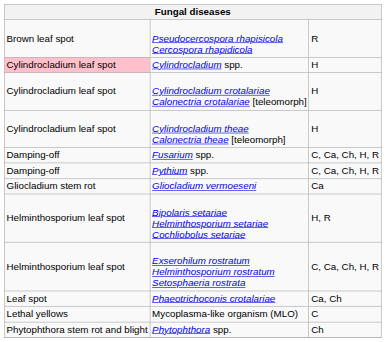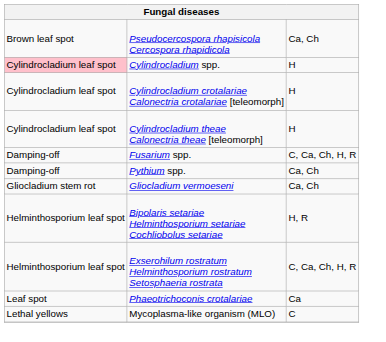(315, 38) R -> (304, 38) Ca, Ch
(345, 170) C, Ca, Ch, H, R -> (304, 170) Ca, Ch
(317, 186) Ca -> (304, 186) Ca, Ch
(326, 298) Ca, Ch -> (295, 298) Ca
- row: (192, 329)
